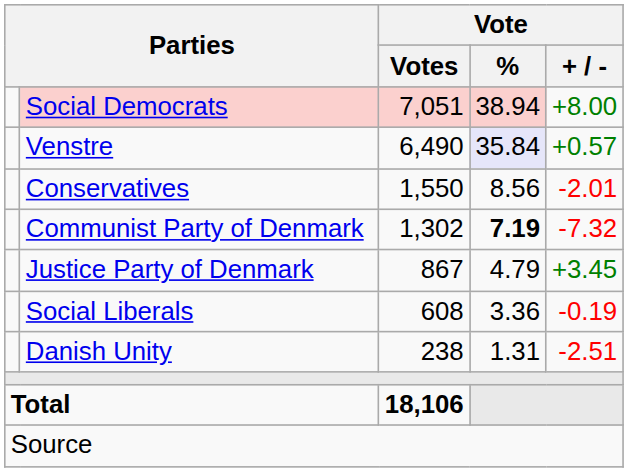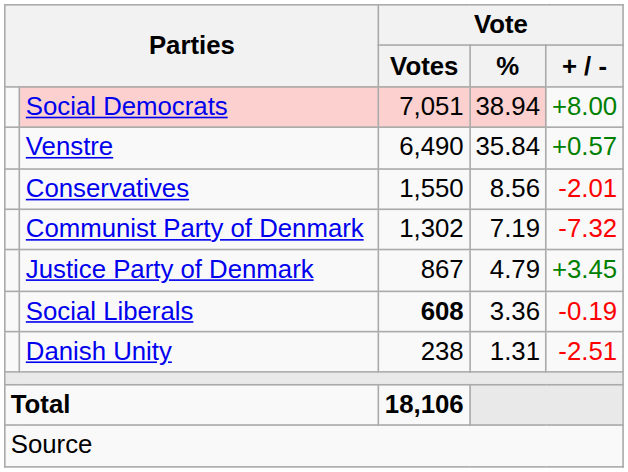(508, 147) lavender background -> (508, 147) no background
(515, 229) bold -> (515, 229) normal
(442, 310) normal -> (442, 310) bold
